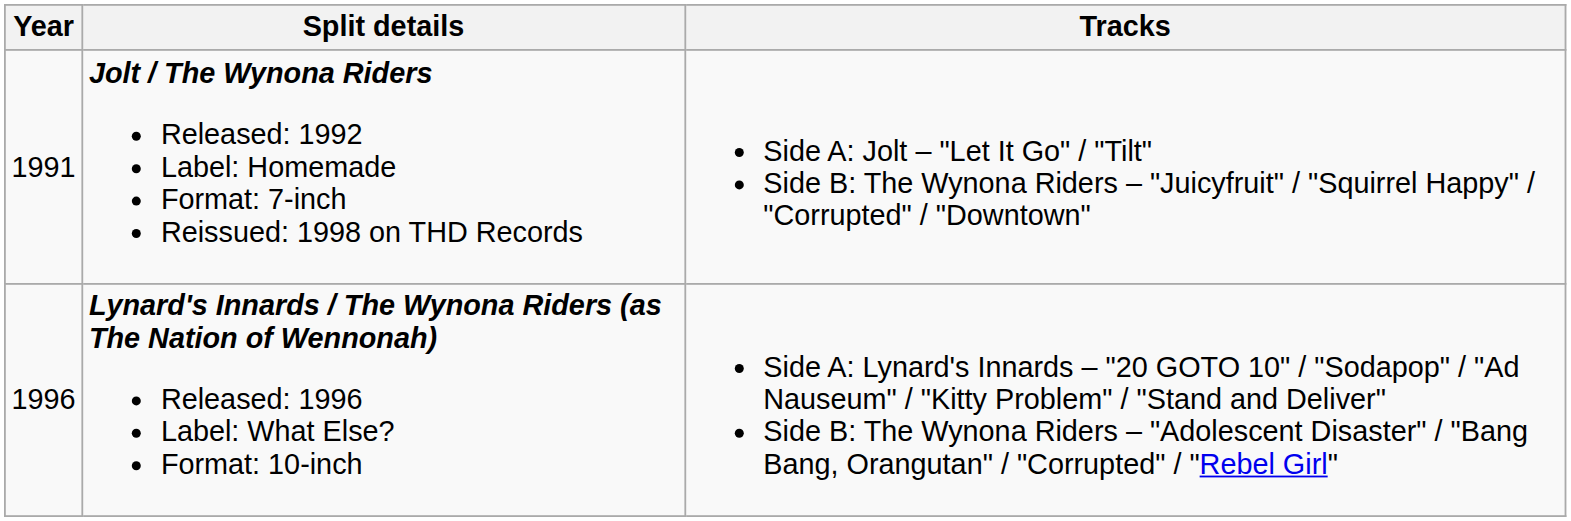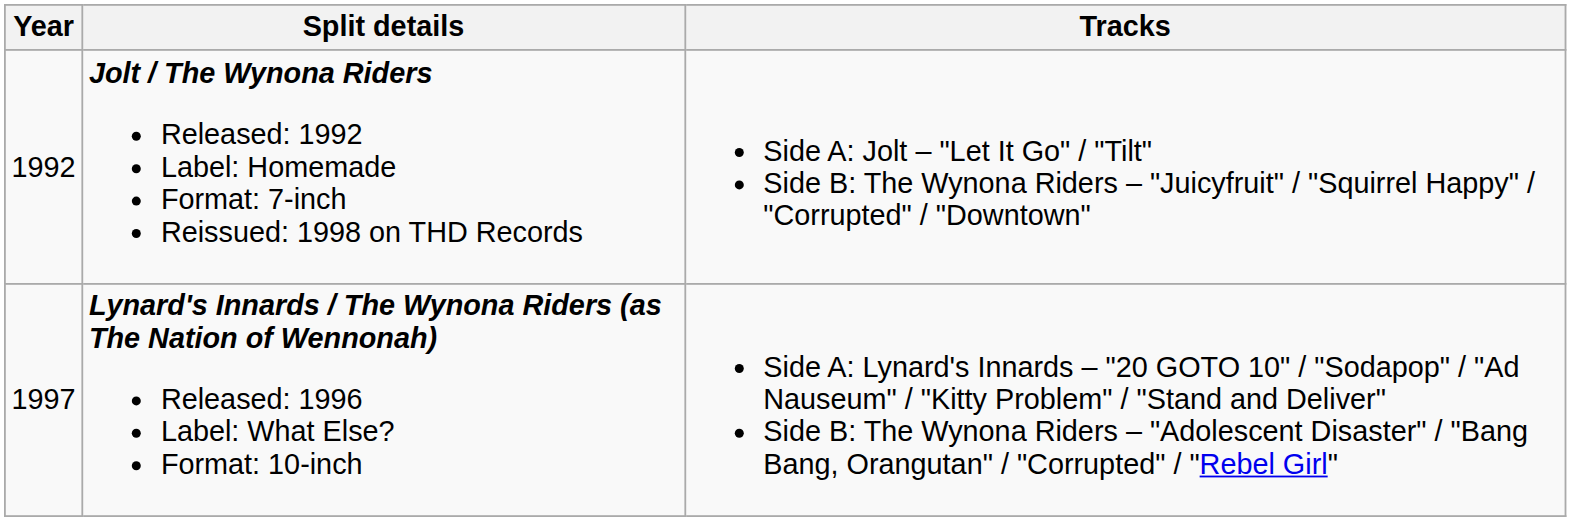(44, 166) 1991 -> (44, 166) 1992
(44, 399) 1996 -> (44, 399) 1997
